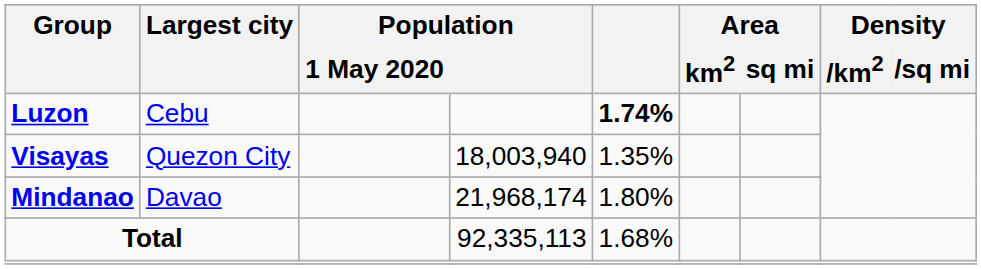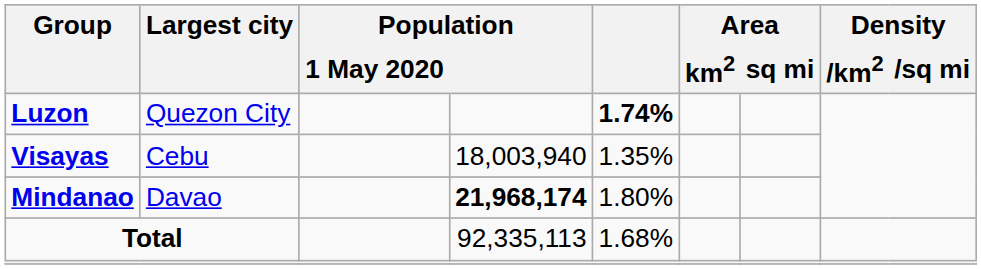(177, 113) Cebu -> (218, 113) Quezon City
(218, 155) Quezon City -> (177, 155) Cebu
(521, 197) normal -> (521, 197) bold
